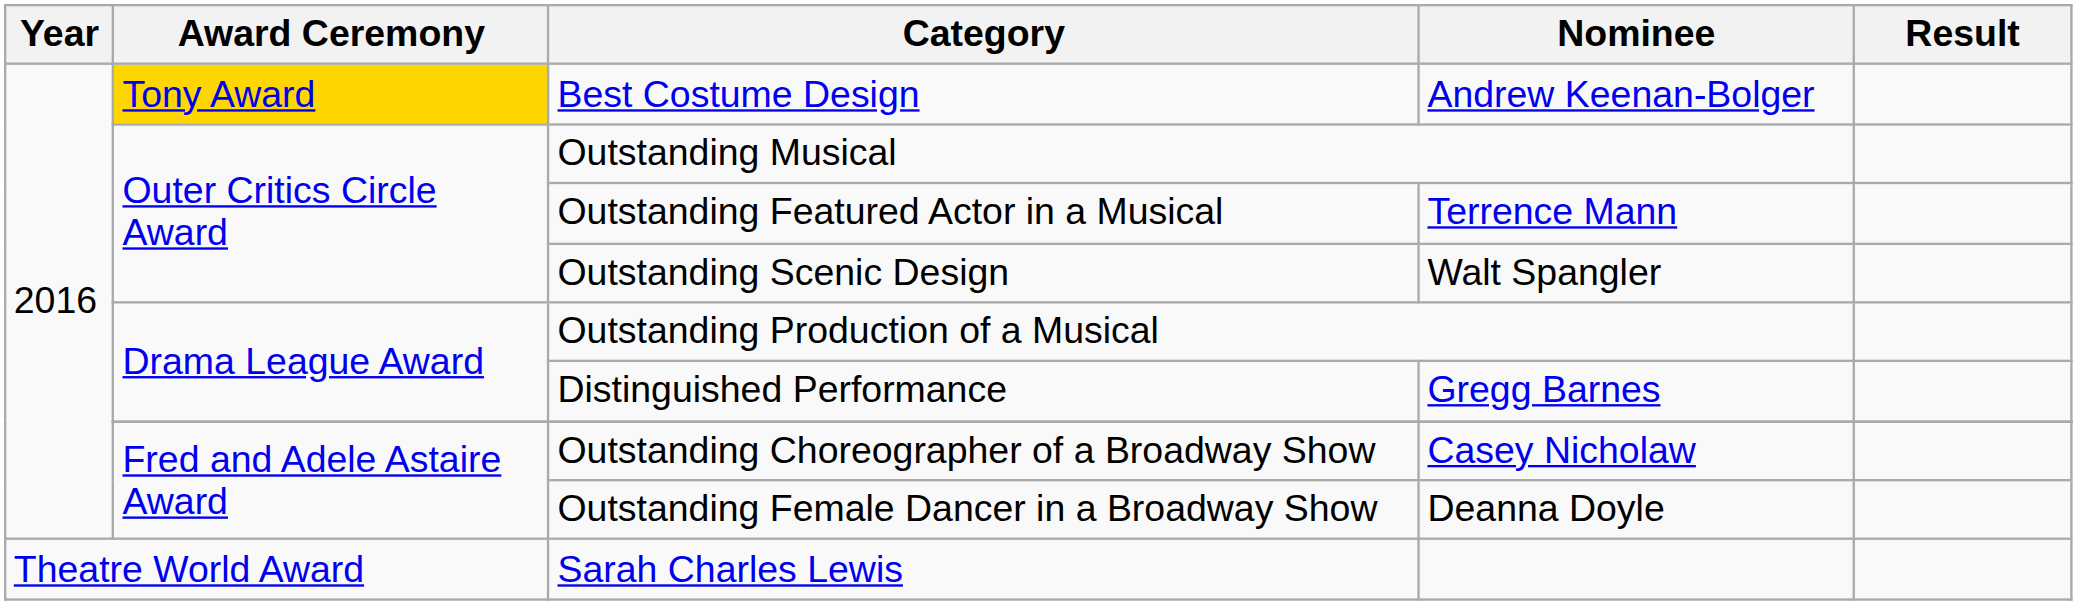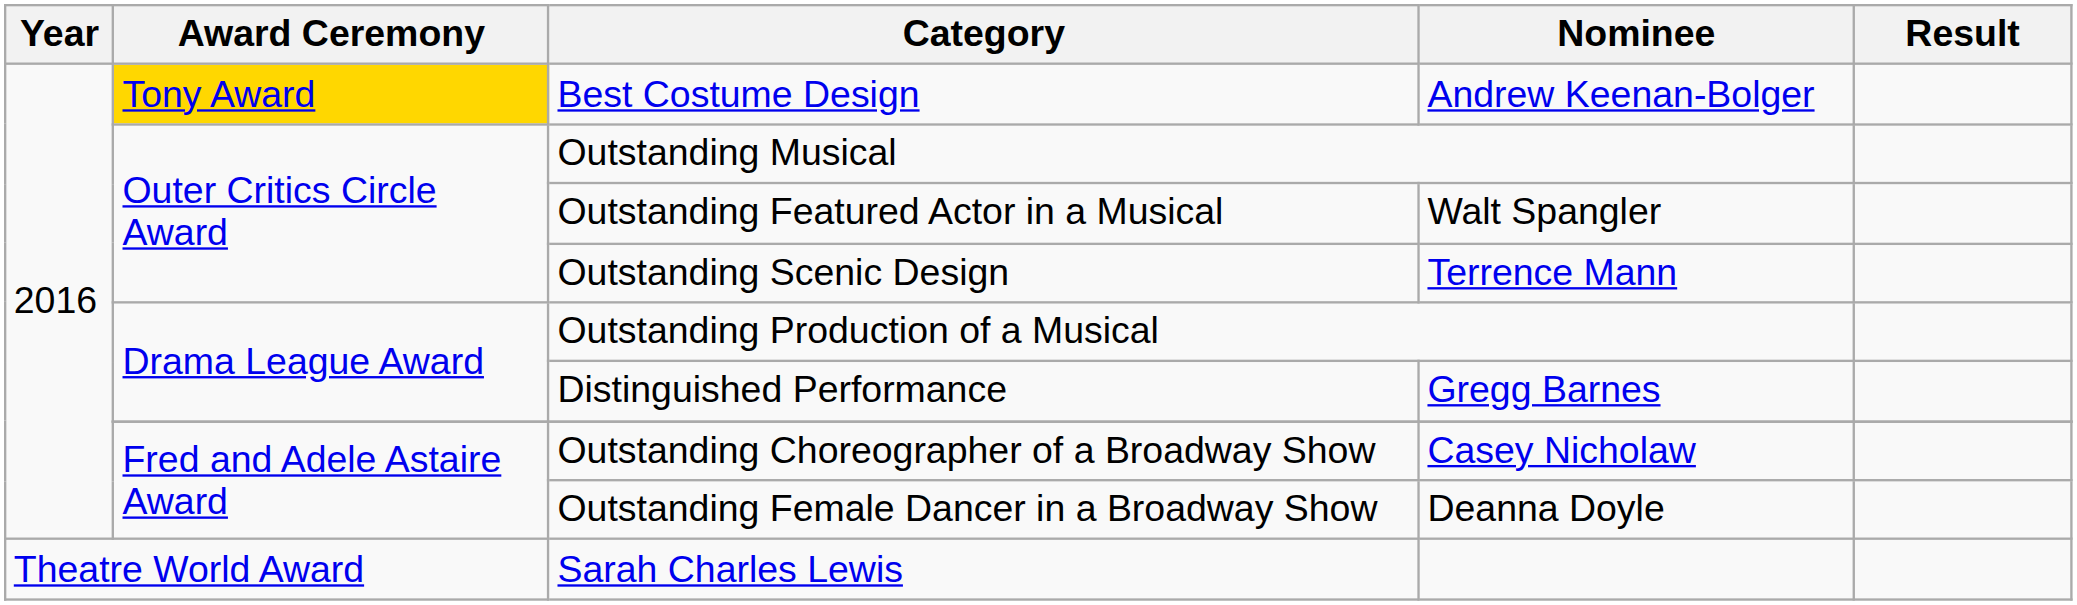(1552, 212) Terrence Mann -> (1544, 212) Walt Spangler
(1544, 271) Walt Spangler -> (1552, 271) Terrence Mann
